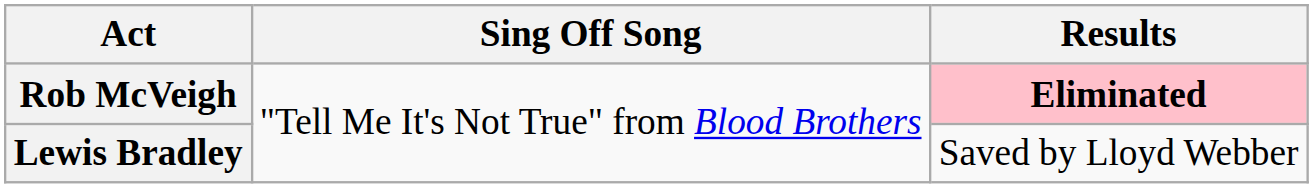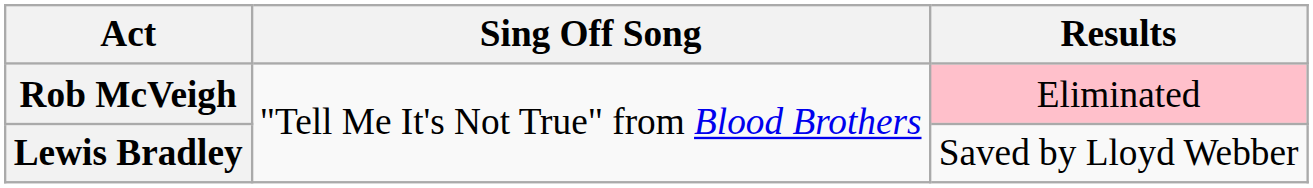(1119, 93) bold -> (1119, 93) normal
